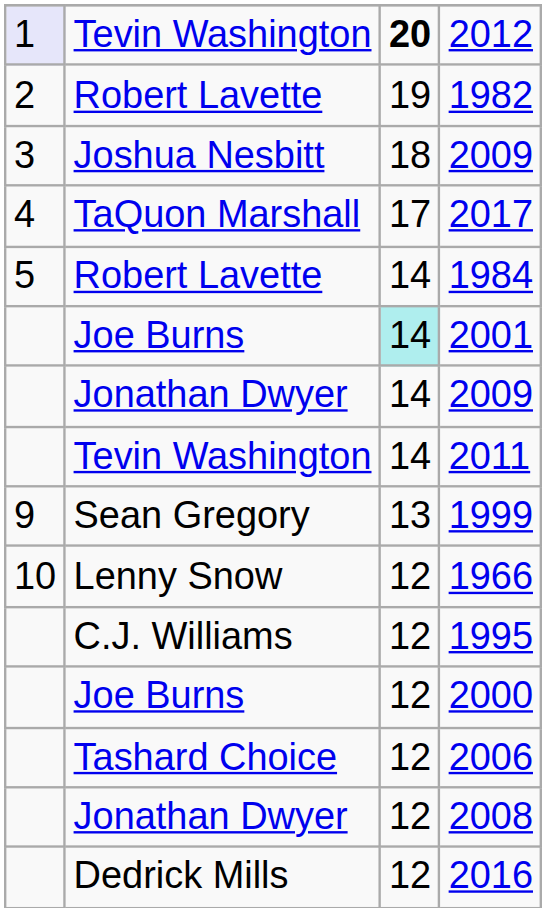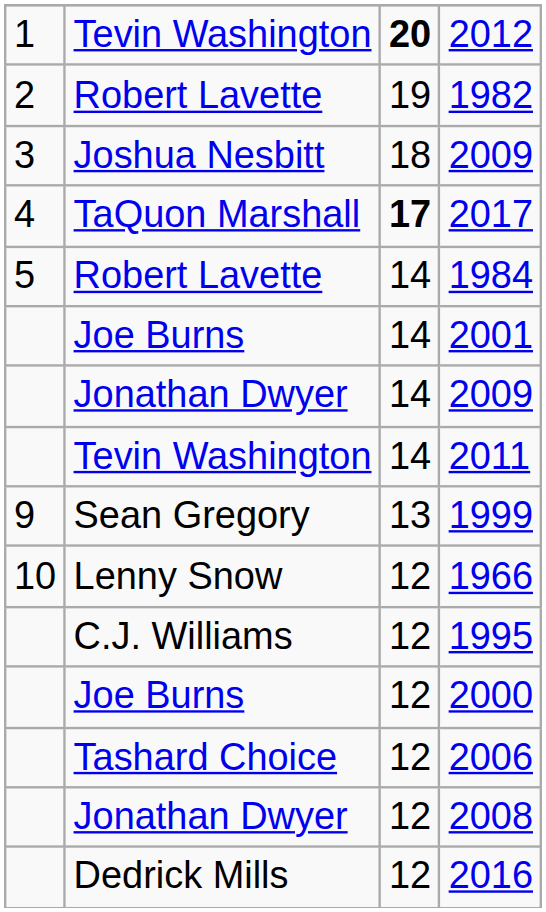(24, 34) lavender background -> (24, 34) no background
(410, 214) normal -> (410, 214) bold
(410, 335) paleturquoise background -> (410, 335) no background
